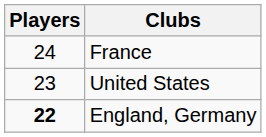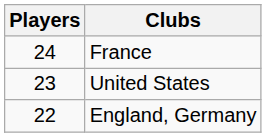(45, 115) bold -> (45, 115) normal
